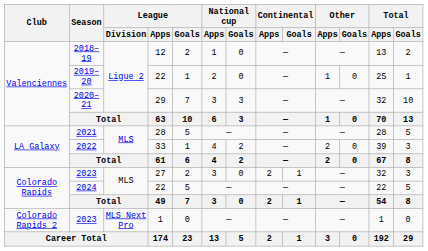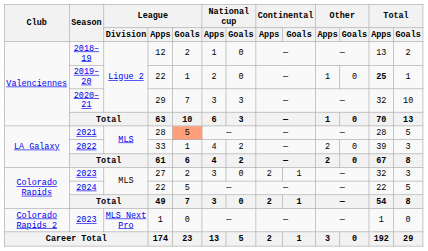(381, 77) normal -> (381, 77) bold
(187, 133) no background -> (187, 133) lightsalmon background
